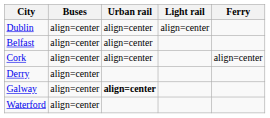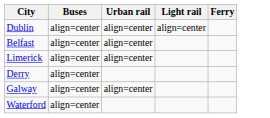- row: (16, 58)
+ row: (24, 58)
(130, 89) bold -> (128, 89) normal
